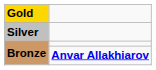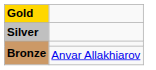(100, 55) bold -> (96, 55) normal
